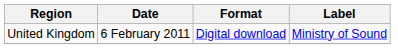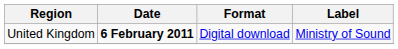(145, 33) normal -> (147, 33) bold
